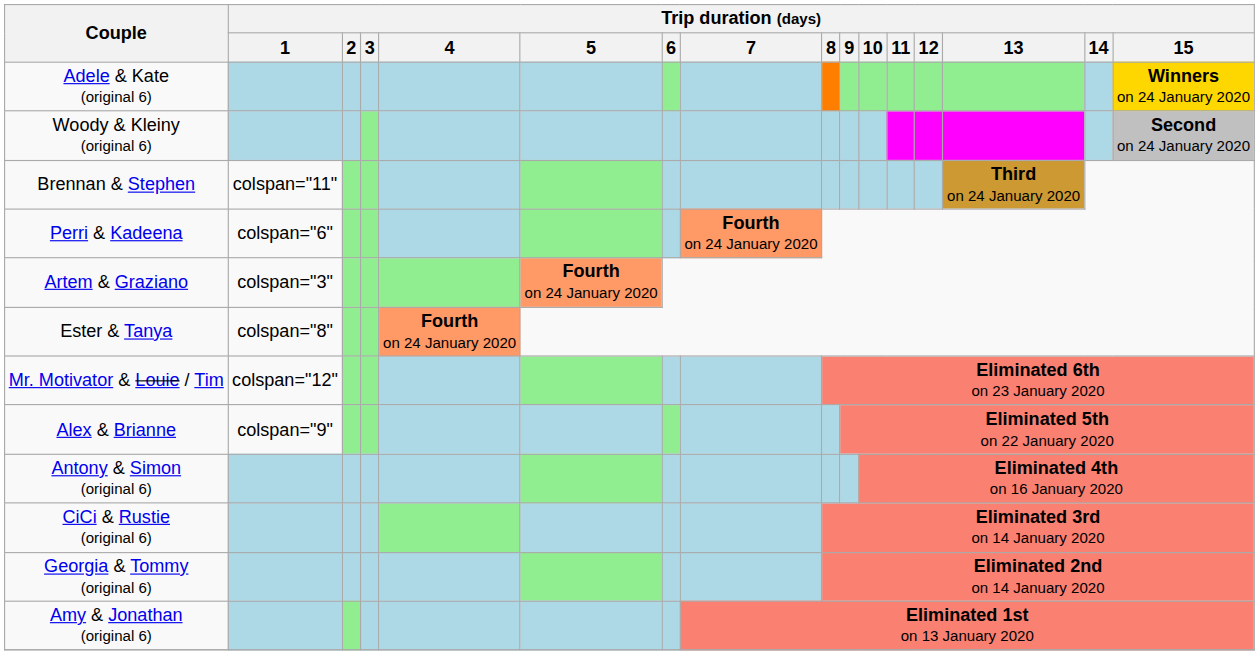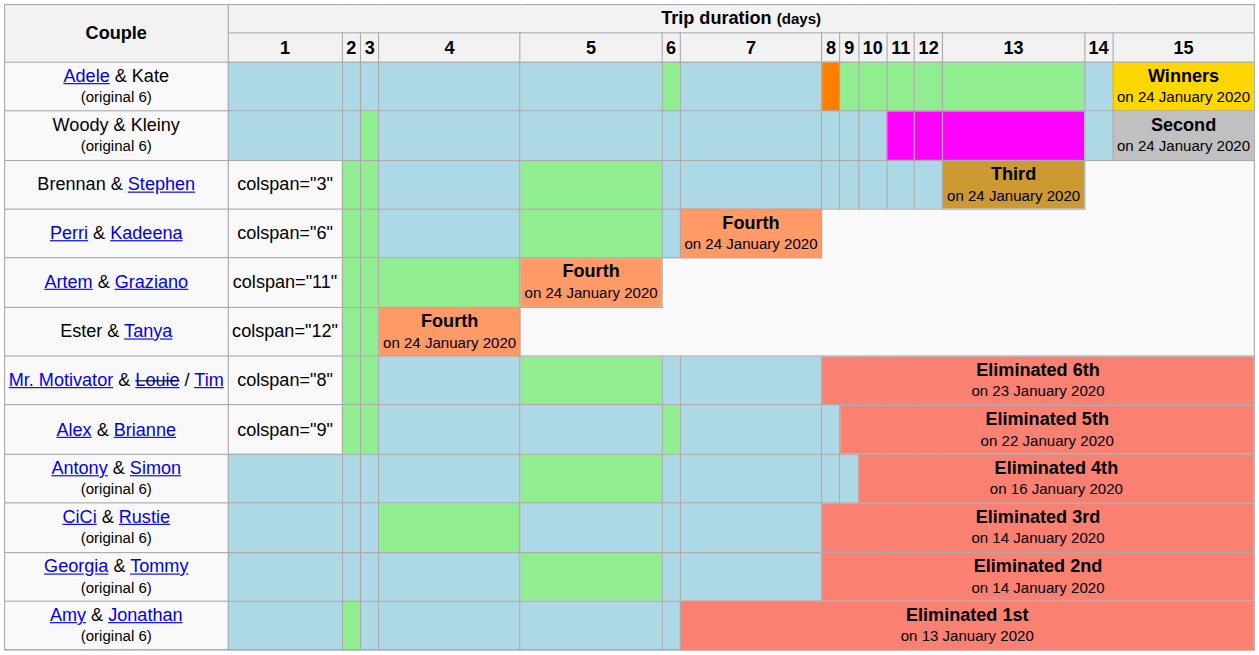(285, 184) colspan="11" -> (285, 184) colspan="3"
(285, 282) colspan="3" -> (285, 282) colspan="11"
(285, 331) colspan="8" -> (285, 331) colspan="12"
(285, 380) colspan="12" -> (285, 380) colspan="8"
